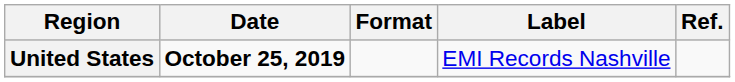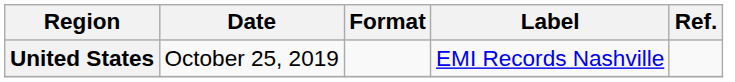(255, 58) bold -> (252, 58) normal
